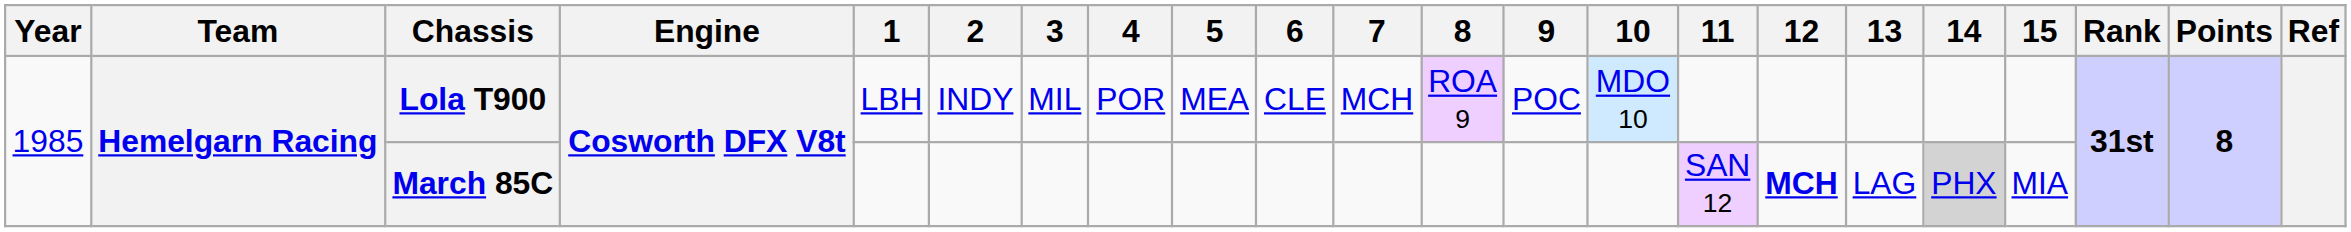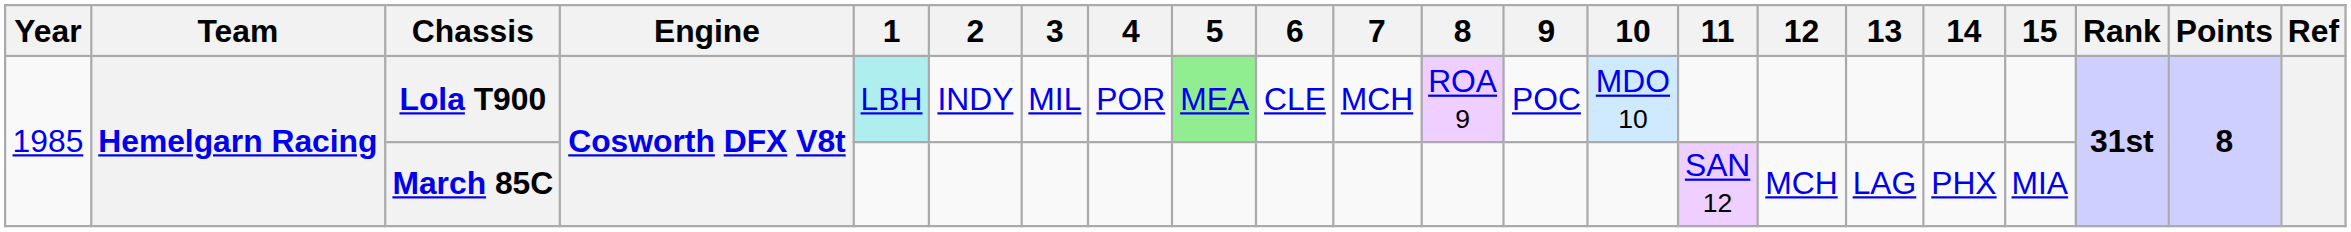(892, 99) no background -> (892, 99) paleturquoise background
(1215, 99) no background -> (1215, 99) lightgreen background
(1801, 184) bold -> (1801, 184) normal
(1964, 184) lightgrey background -> (1964, 184) no background
